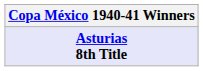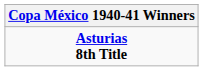(101, 46) lavender background -> (101, 46) no background
